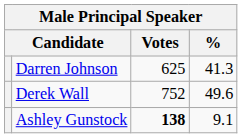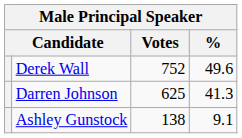rows swapped: (52, 94) <-> (67, 68)
(173, 119) bold -> (173, 119) normal
